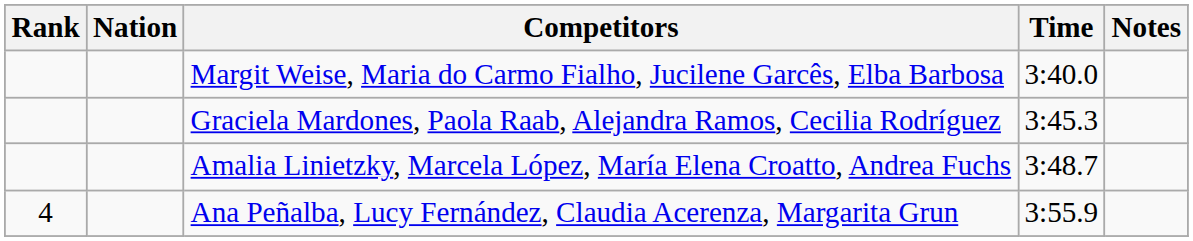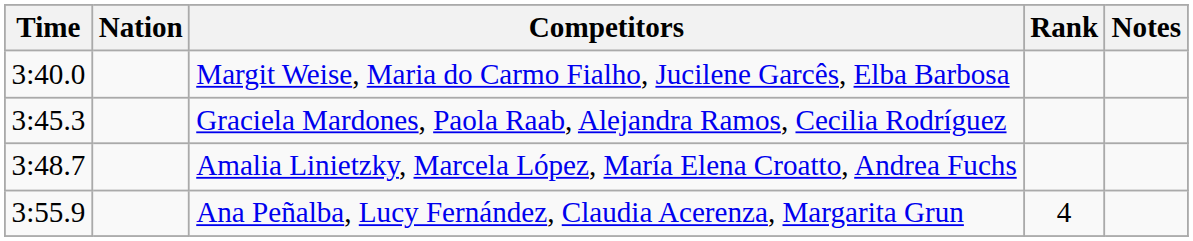columns swapped: (46, 27) <-> (1061, 27)
